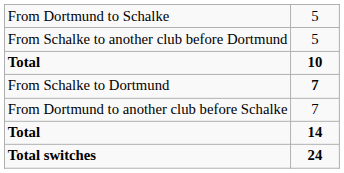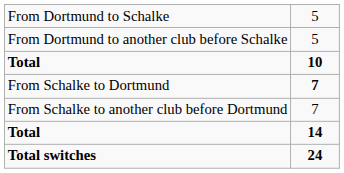(148, 39) From Schalke to another club before Dortmund -> (148, 39) From Dortmund to another club before Schalke
(148, 109) From Dortmund to another club before Schalke -> (148, 109) From Schalke to another club before Dortmund
